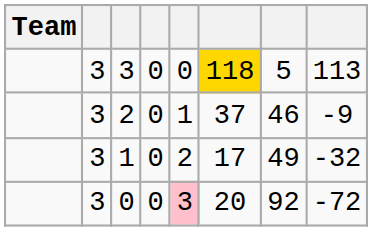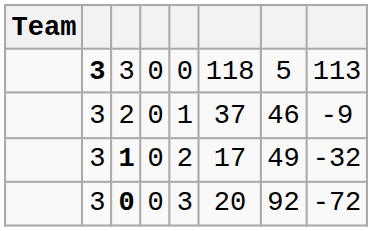(97, 71) normal -> (97, 71) bold
(230, 71) gold background -> (230, 71) no background
(127, 159) normal -> (127, 159) bold
(127, 203) normal -> (127, 203) bold
(185, 203) pink background -> (185, 203) no background
